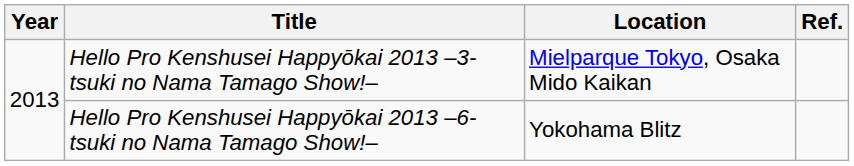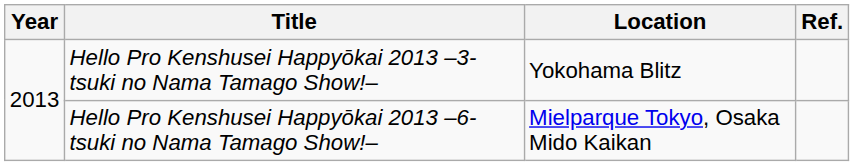(654, 69) Mielparque Tokyo, Osaka Mido Kaikan -> (605, 69) Yokohama Blitz
(605, 130) Yokohama Blitz -> (654, 130) Mielparque Tokyo, Osaka Mido Kaikan
